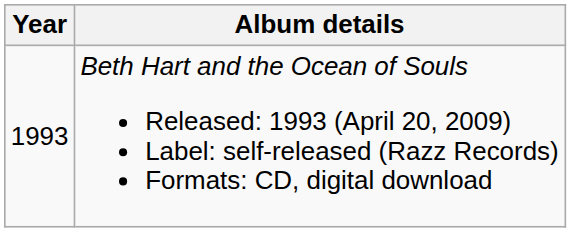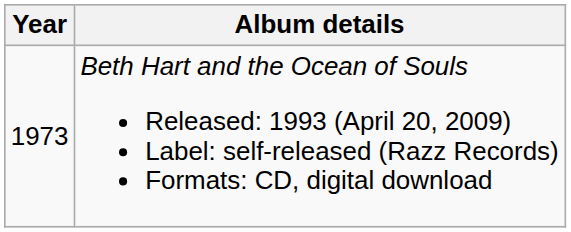(40, 135) 1993 -> (40, 135) 1973
